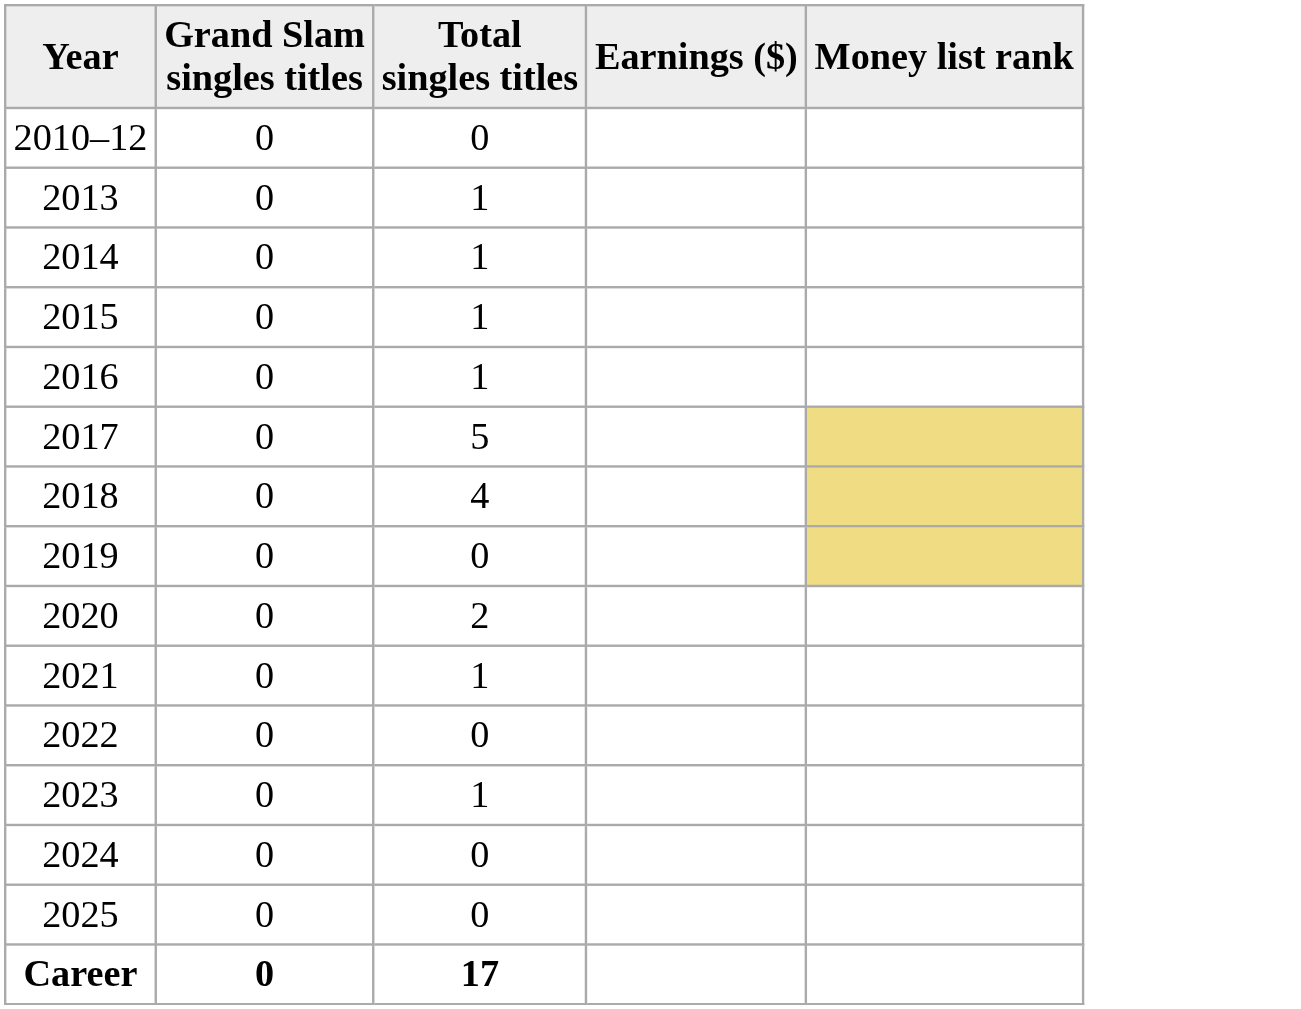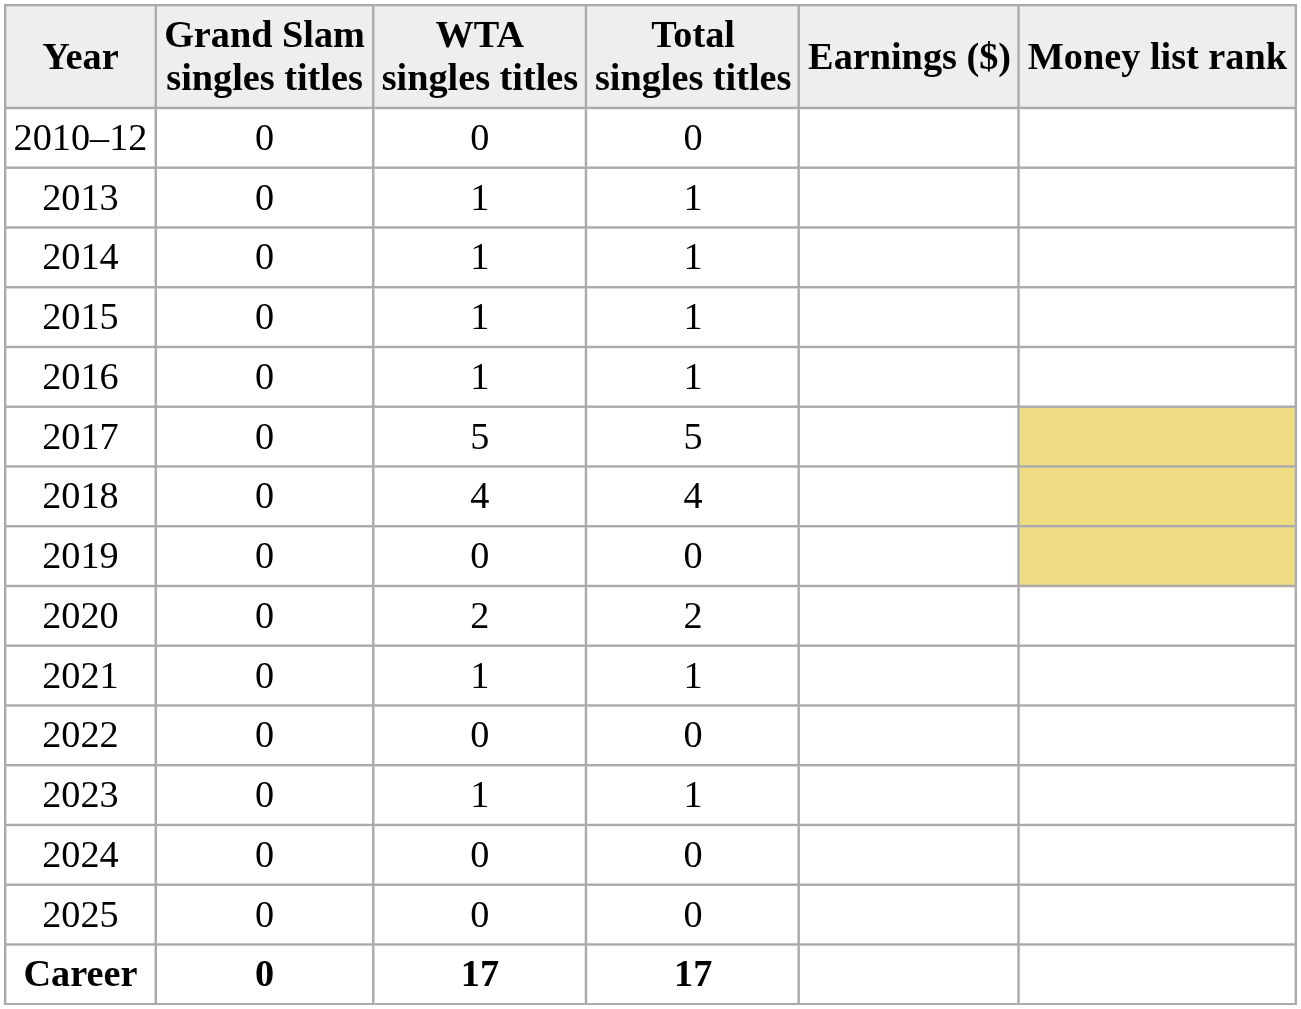+ column: (480, 55)
